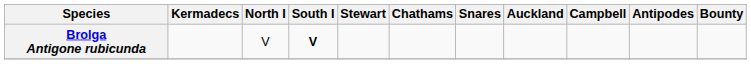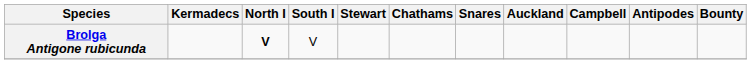(265, 41) normal -> (265, 41) bold
(313, 41) bold -> (313, 41) normal
